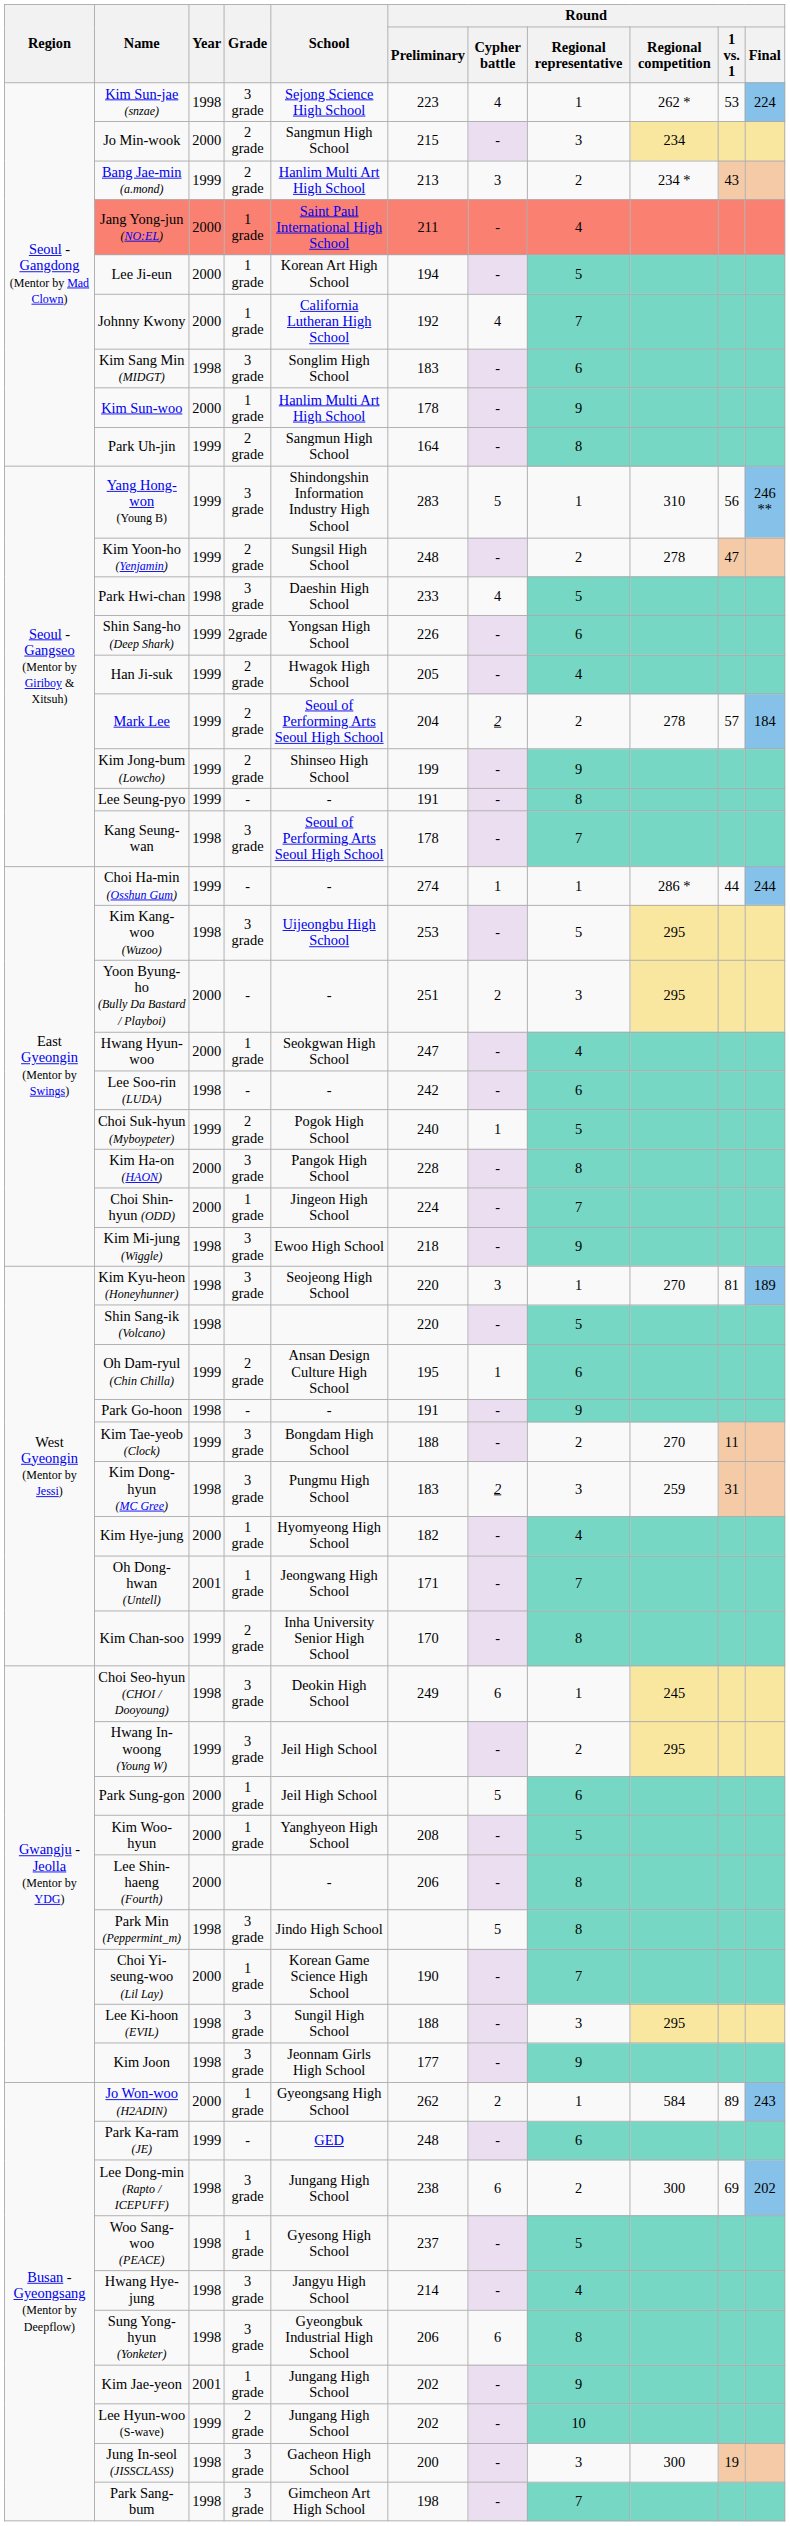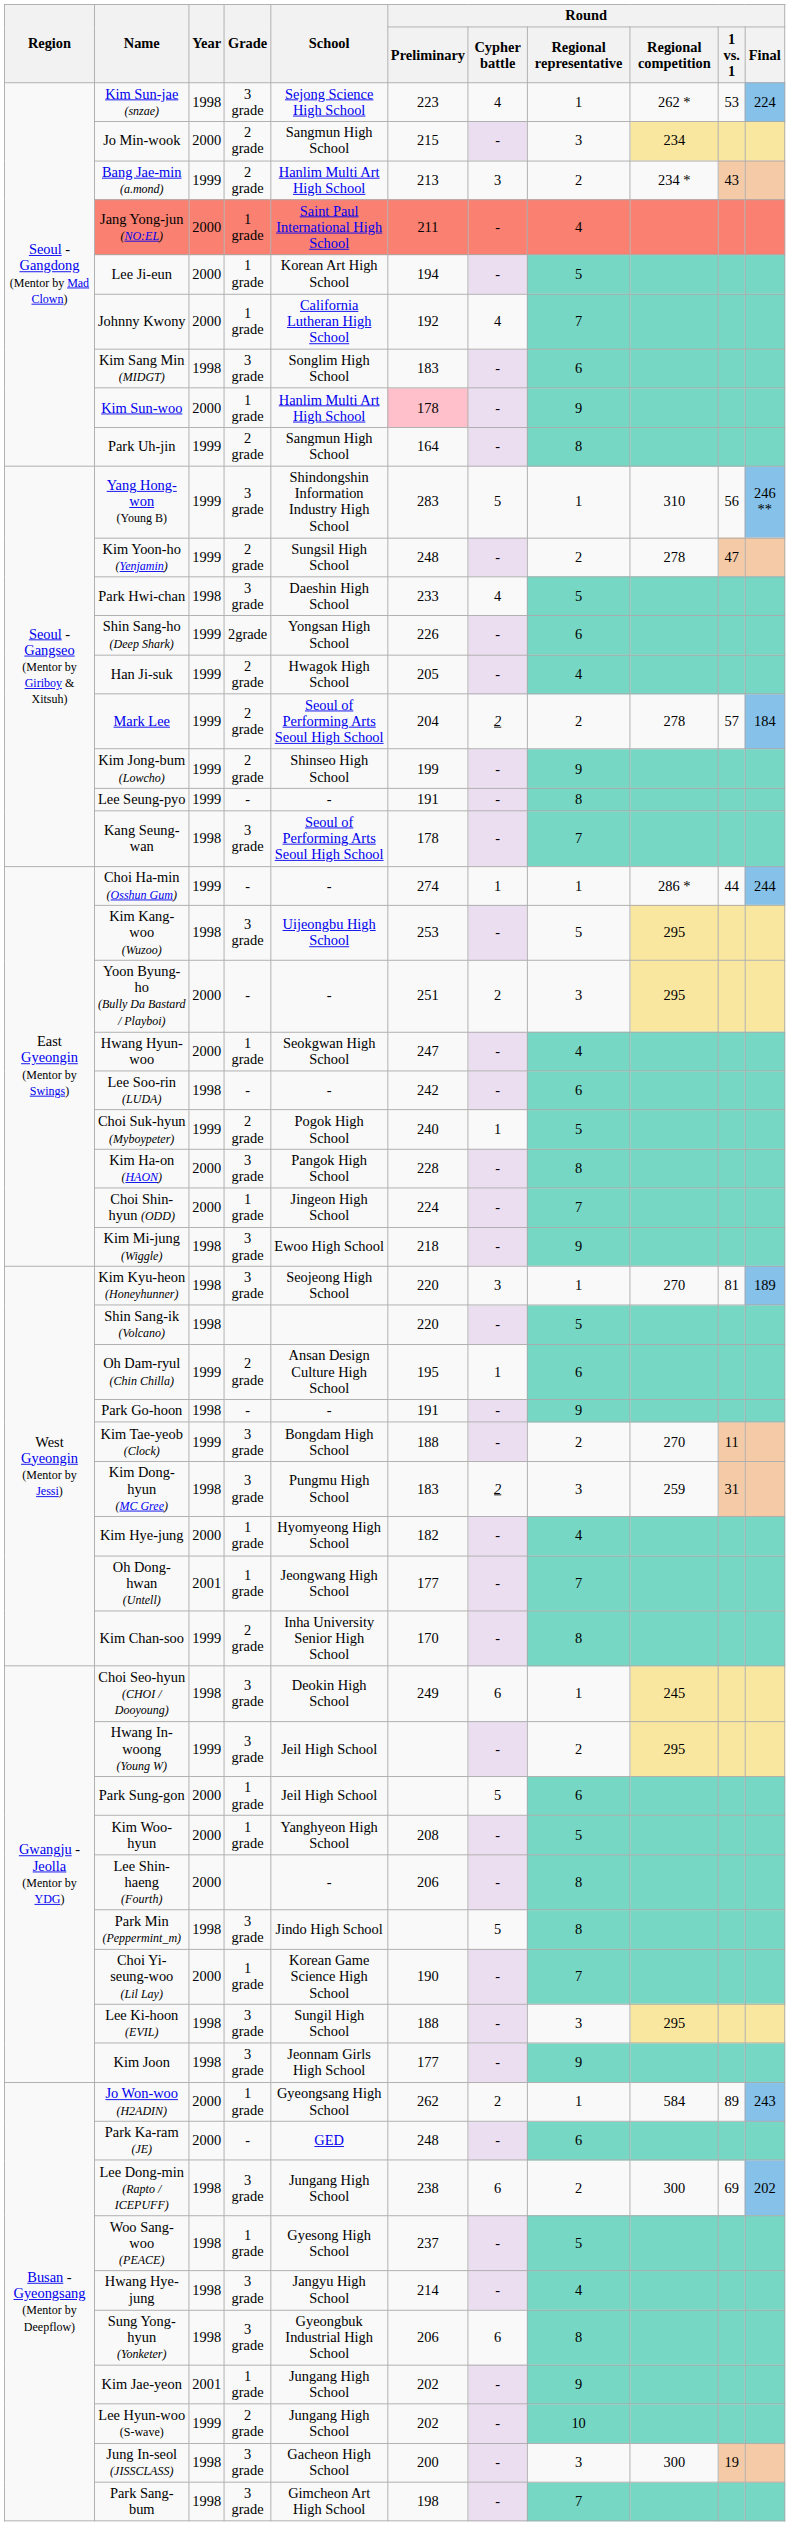(428, 407) no background -> (428, 407) pink background
(428, 1583) 171 -> (428, 1583) 177
(207, 2140) 1999 -> (207, 2140) 2000
